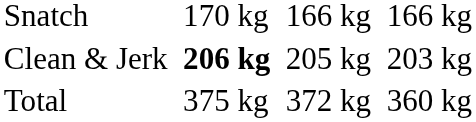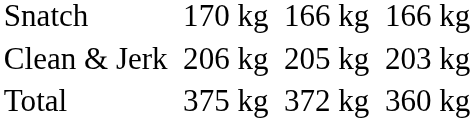(227, 58) bold -> (226, 58) normal
